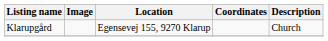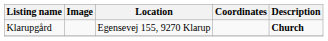(286, 28) normal -> (288, 28) bold
